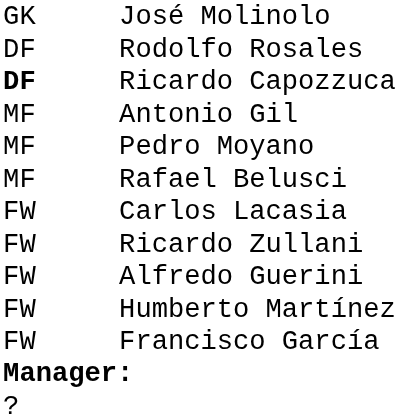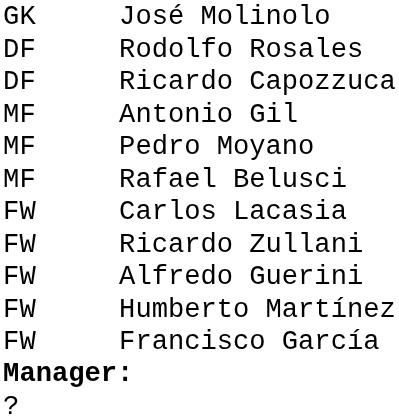(19, 82) bold -> (19, 82) normal
